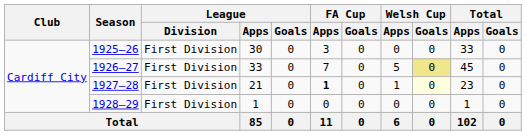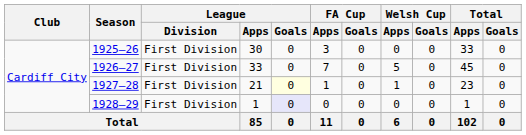(432, 67) khaki background -> (432, 67) no background
(291, 85) no background -> (291, 85) lightyellow background
(326, 85) bold -> (326, 85) normal
(432, 85) lightyellow background -> (432, 85) no background
(291, 103) no background -> (291, 103) lavender background
